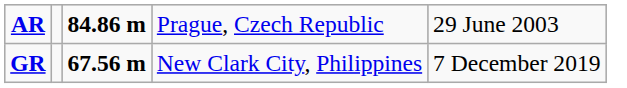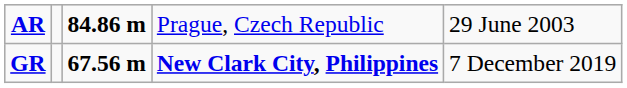(290, 62) normal -> (297, 62) bold
